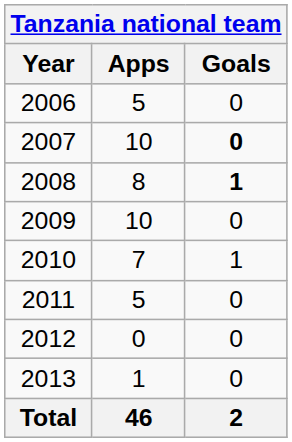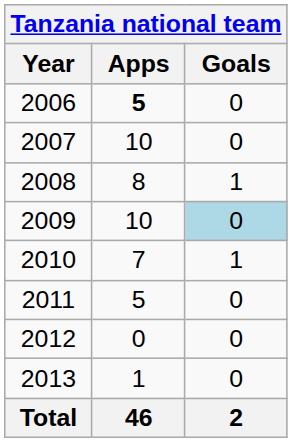(139, 102) normal -> (139, 102) bold
(236, 142) bold -> (236, 142) normal
(236, 181) bold -> (236, 181) normal
(236, 220) no background -> (236, 220) lightblue background
